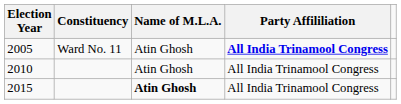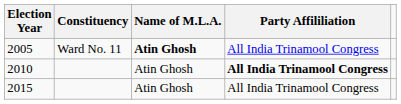(163, 48) normal -> (165, 48) bold
(308, 48) bold -> (303, 48) normal
(303, 68) normal -> (308, 68) bold
(165, 88) bold -> (163, 88) normal
